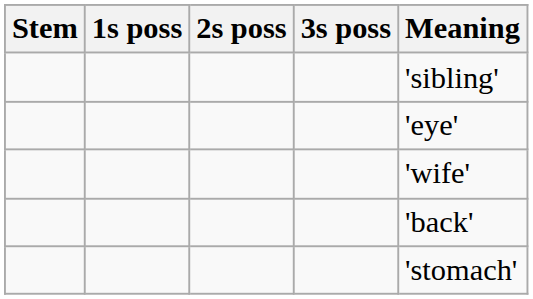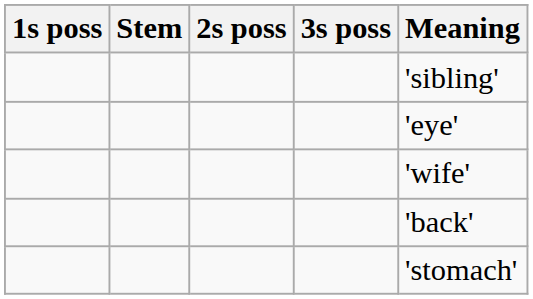columns swapped: (45, 28) <-> (137, 28)
